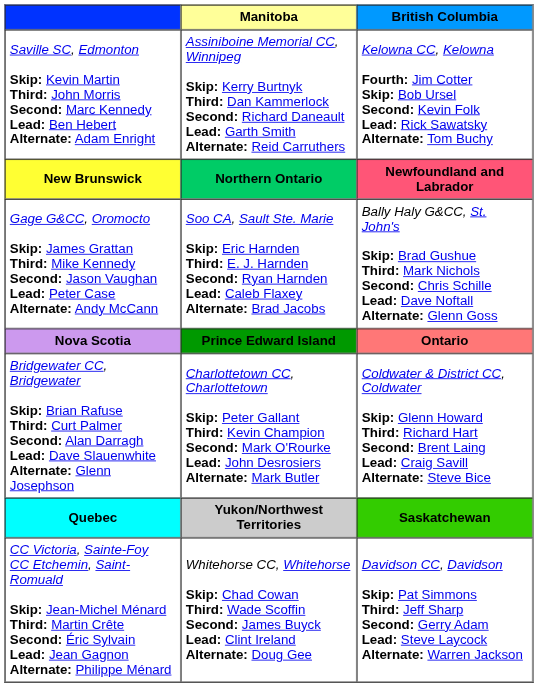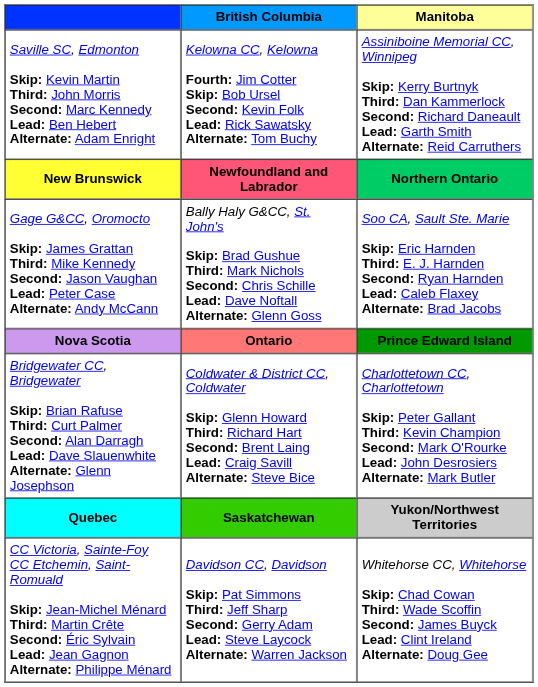columns swapped: (445, 17) <-> (269, 17)
